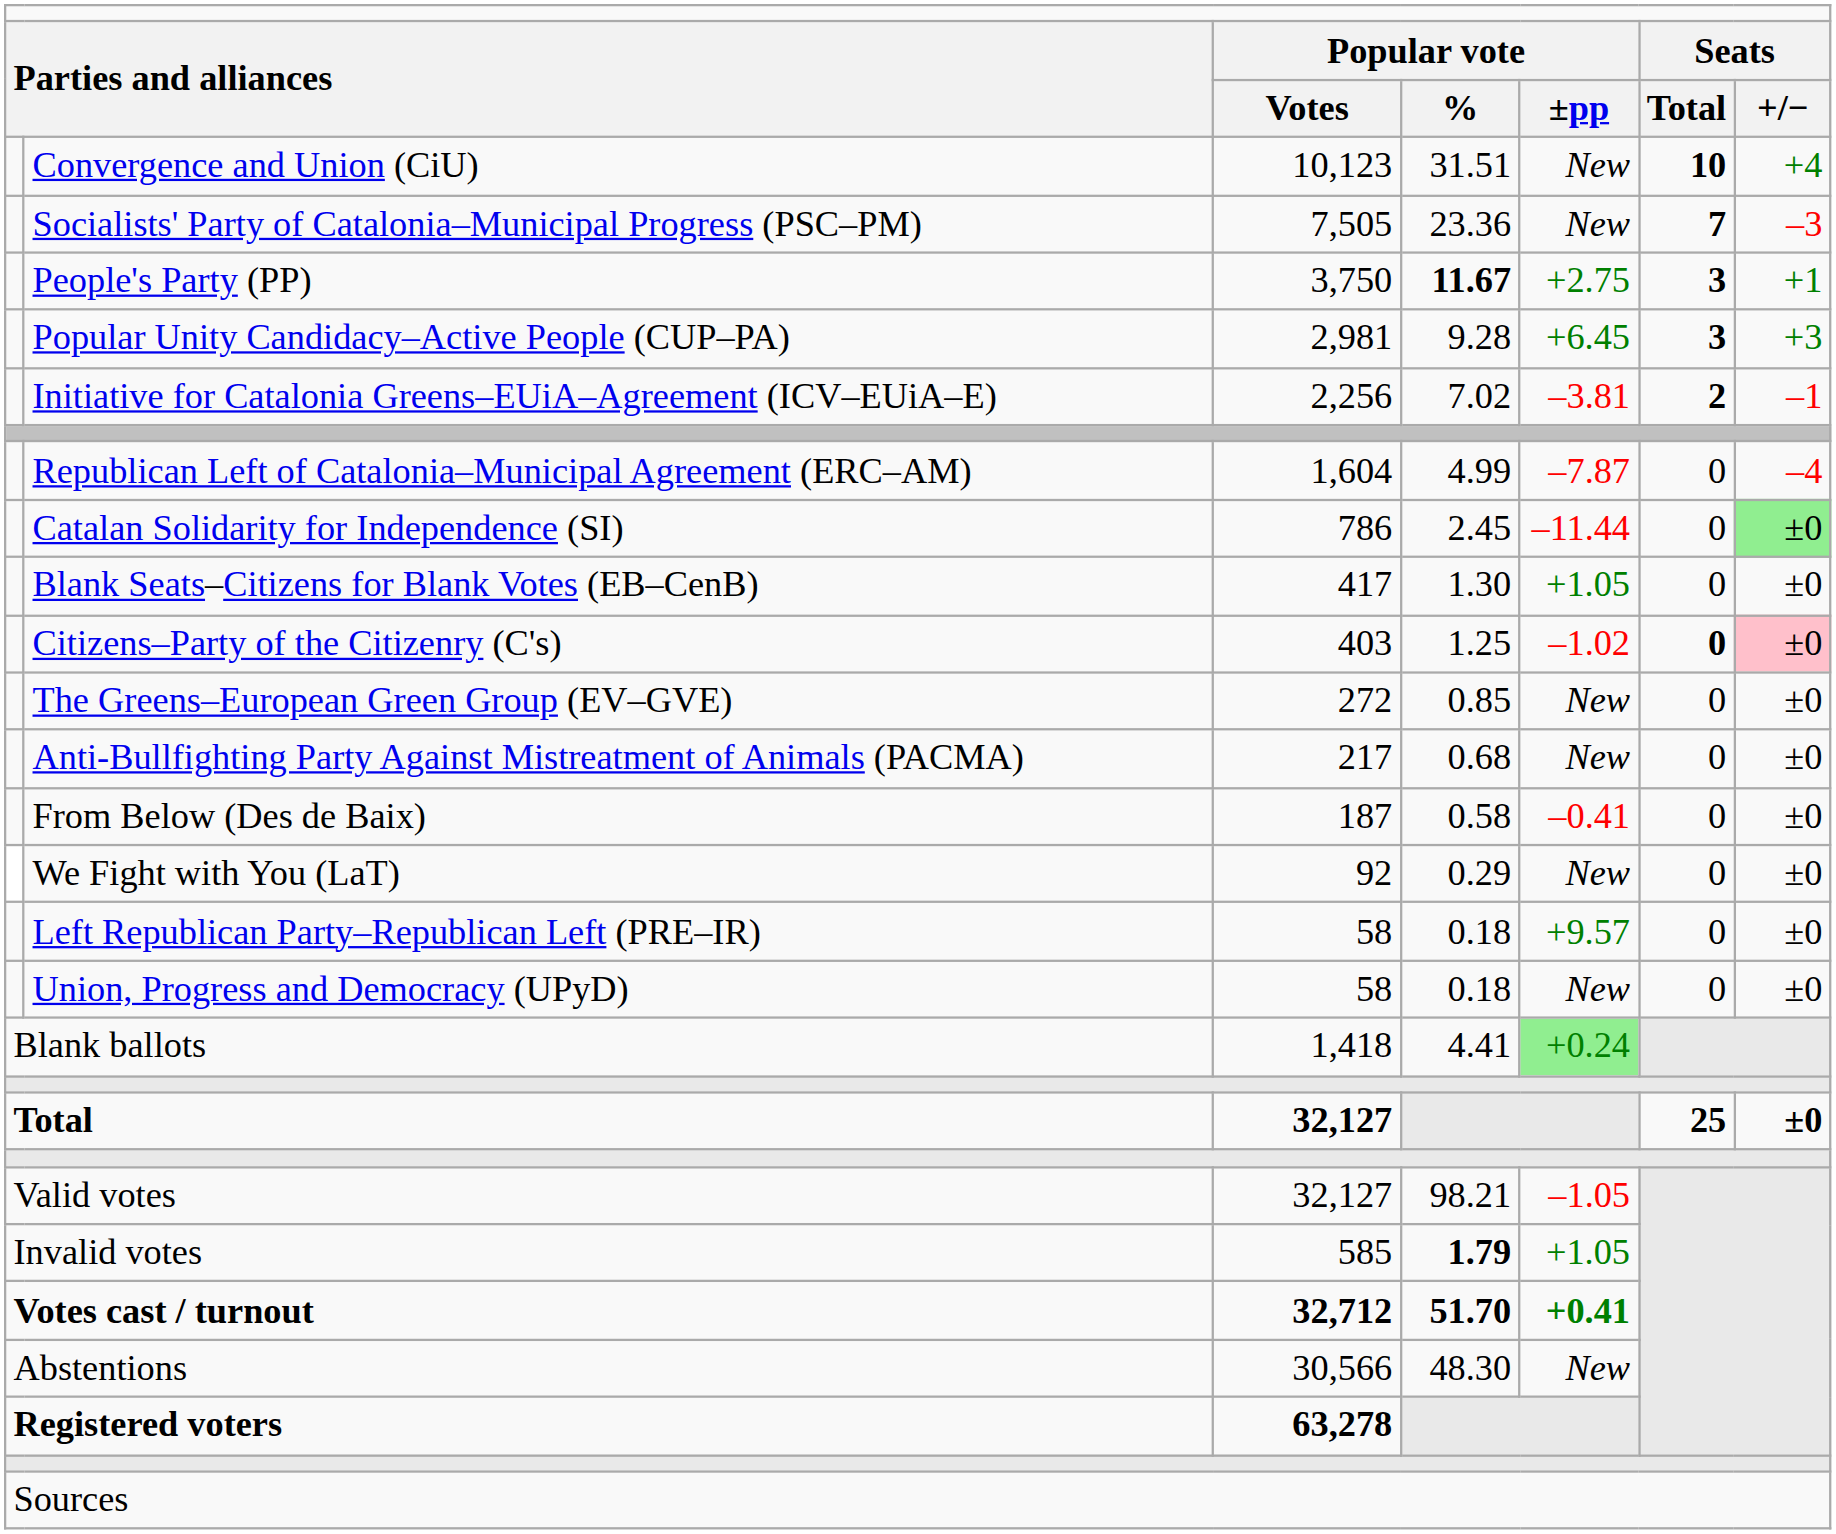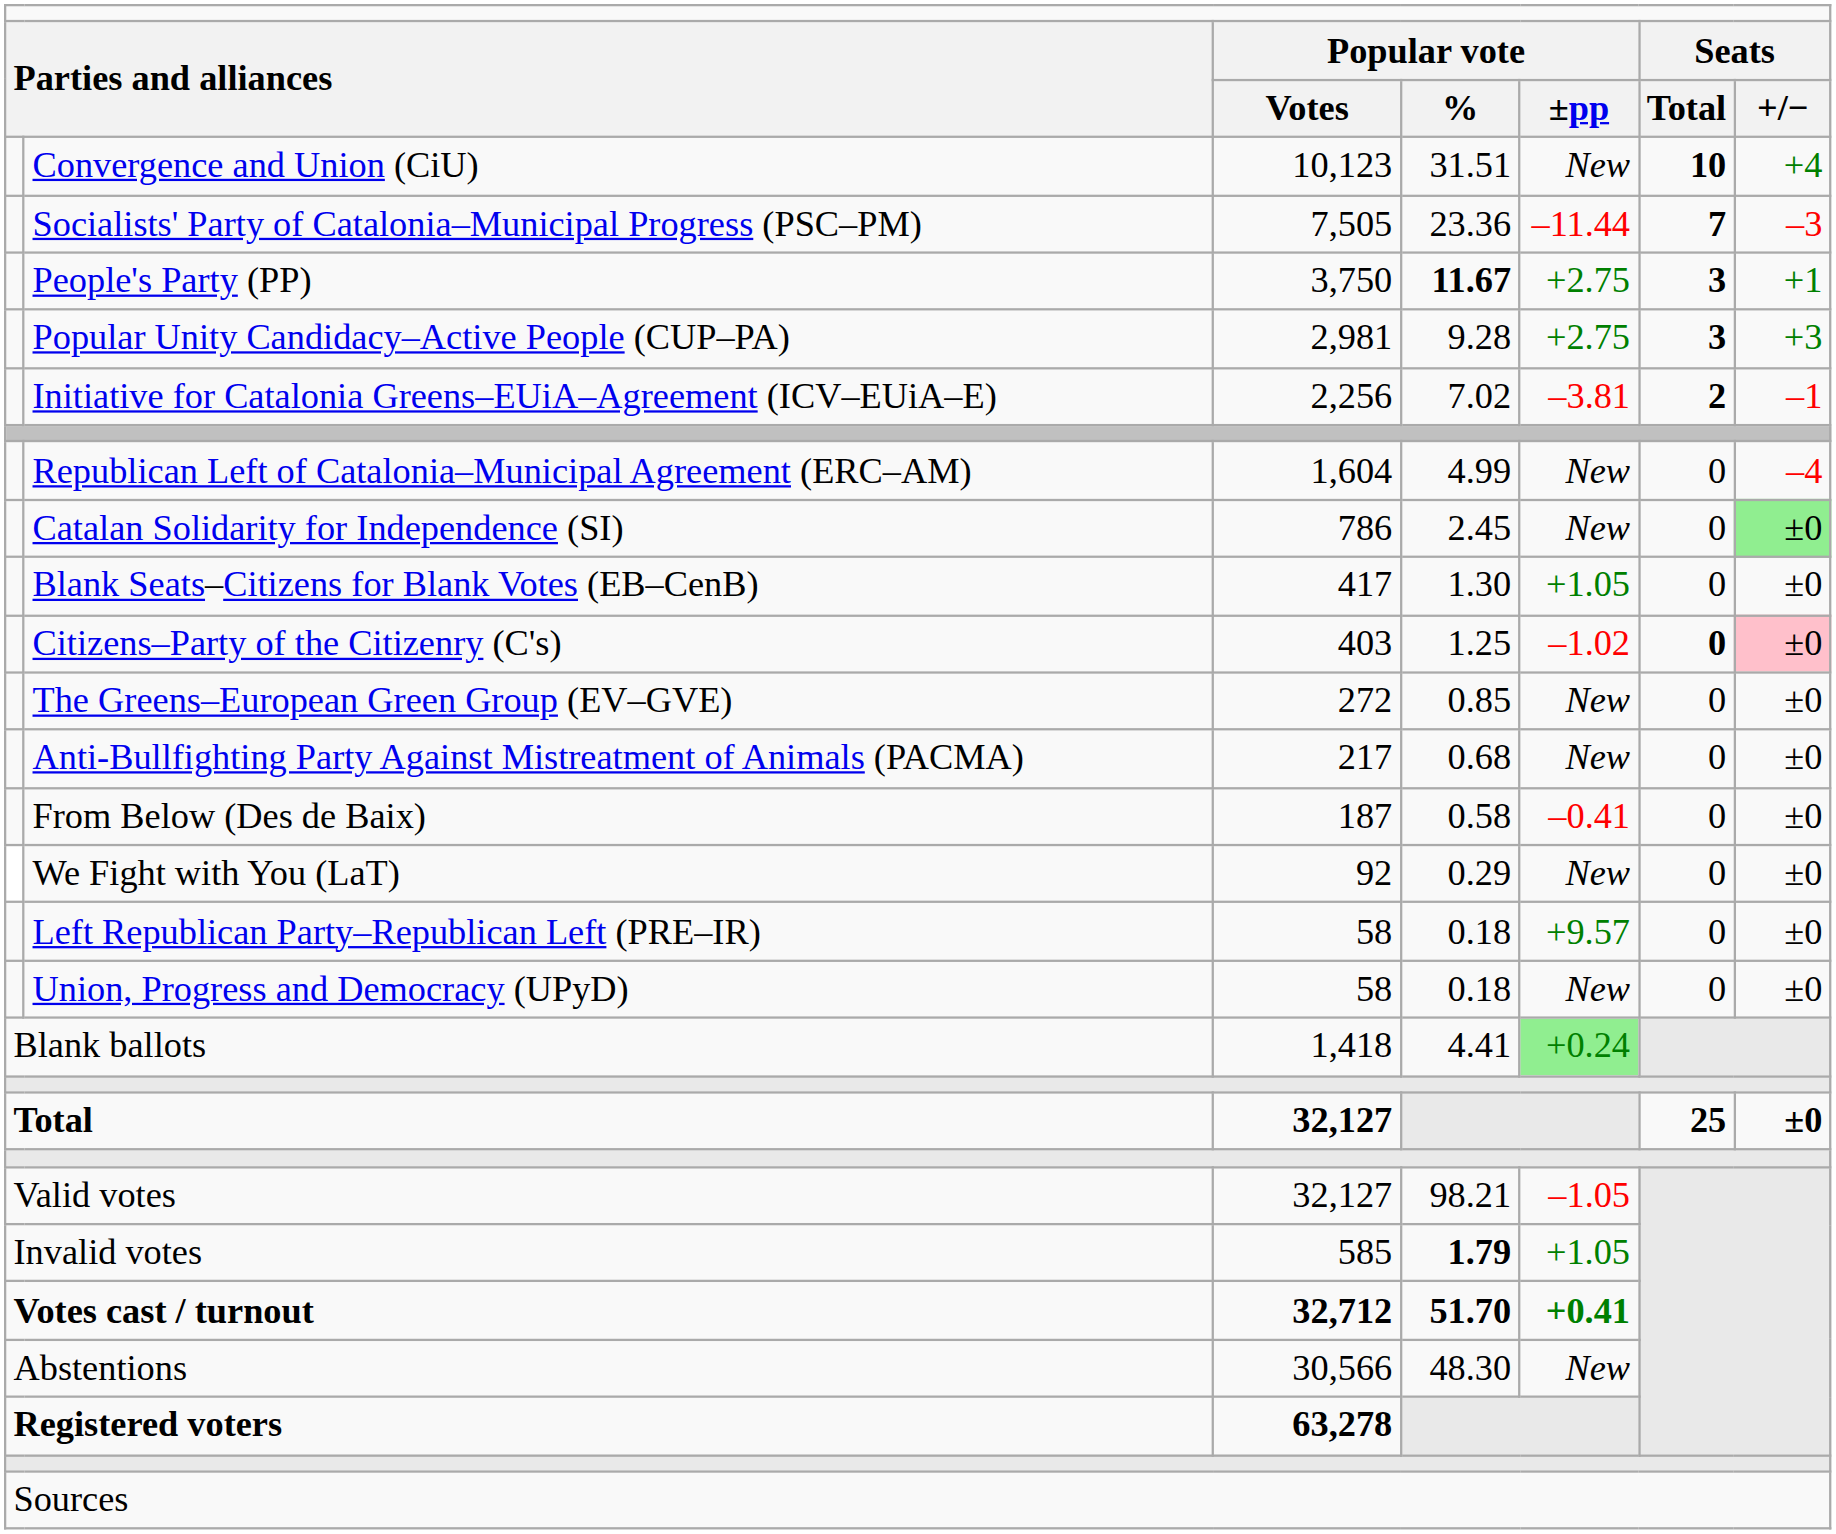(1598, 222) New -> (1581, 222) –11.44
(1588, 338) +6.45 -> (1588, 338) +2.75
(1589, 469) –7.87 -> (1598, 469) New
(1581, 527) –11.44 -> (1598, 527) New
